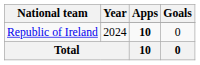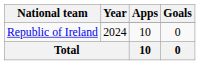(145, 32) bold -> (145, 32) normal
